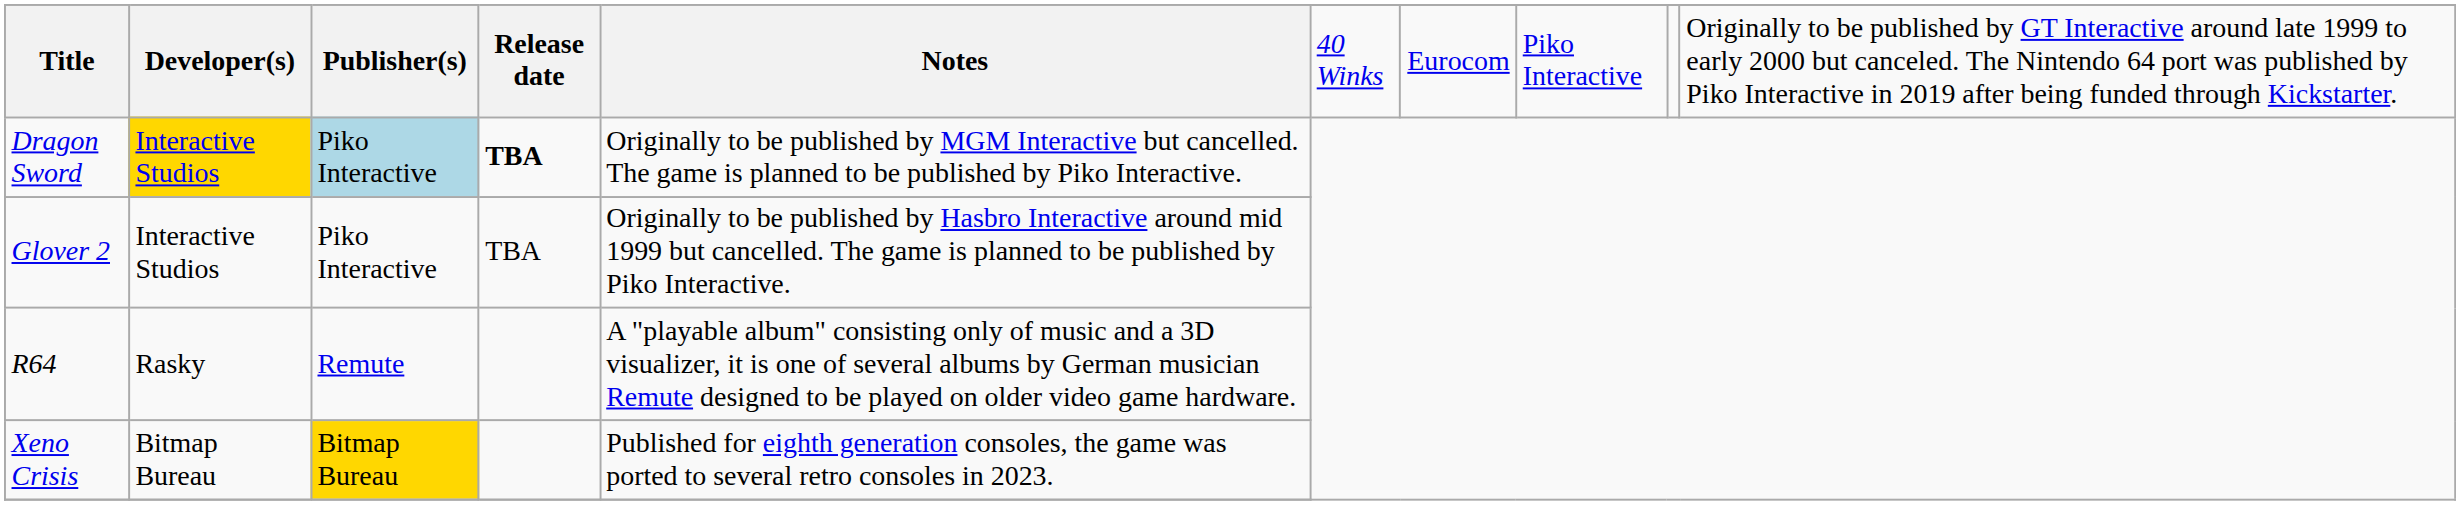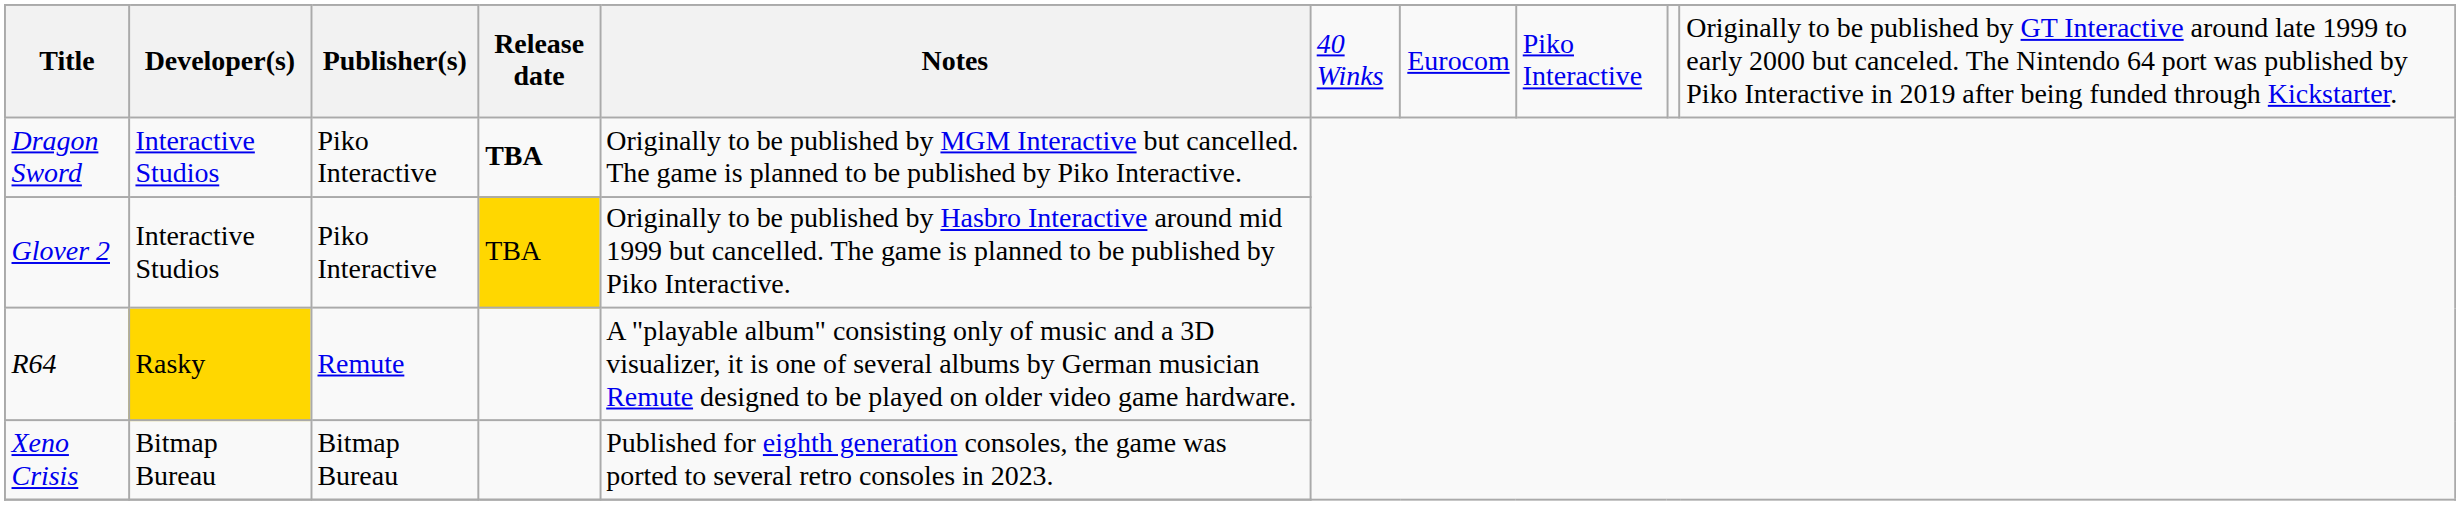(195, 156) gold background -> (195, 156) no background
(377, 156) lightblue background -> (377, 156) no background
(513, 251) no background -> (513, 251) gold background
(170, 364) no background -> (170, 364) gold background
(359, 459) gold background -> (359, 459) no background
